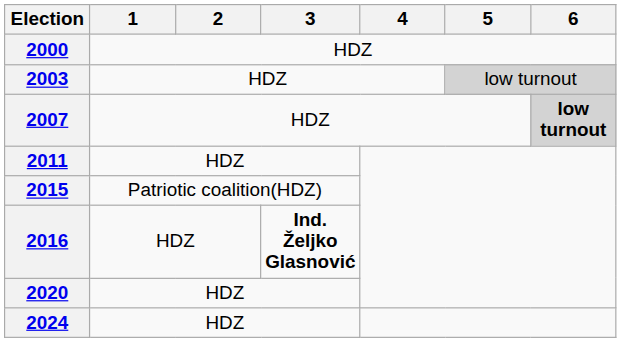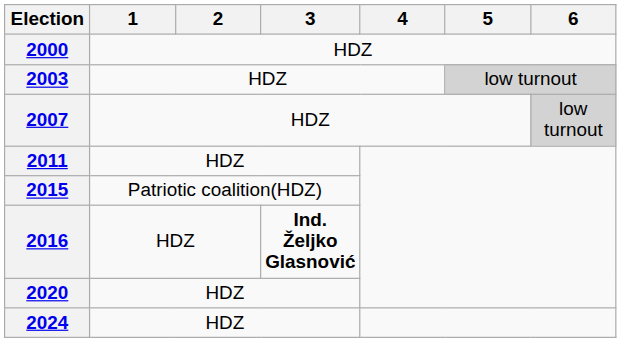(573, 119) bold -> (573, 119) normal
